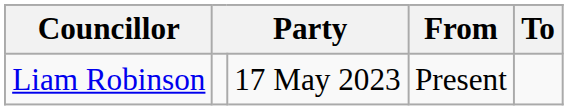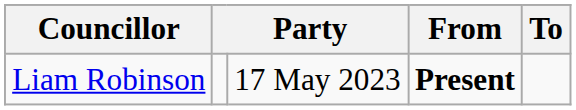(461, 78) normal -> (465, 78) bold
